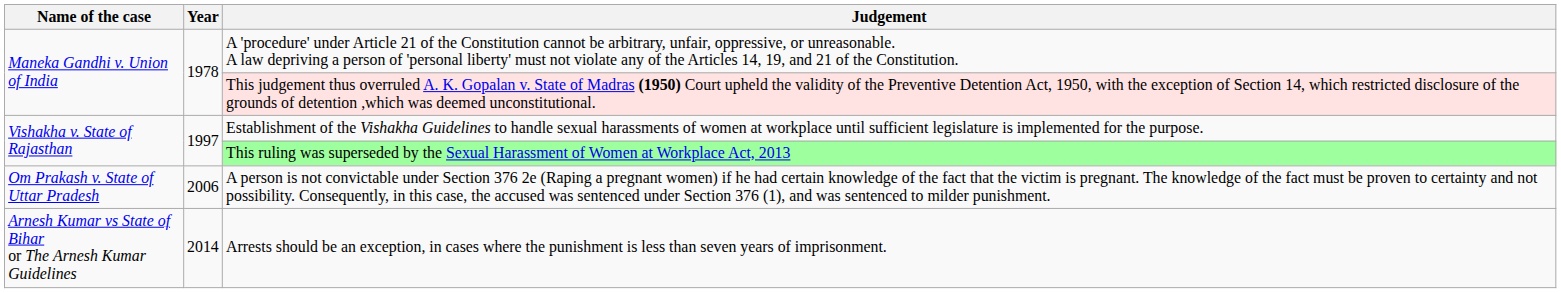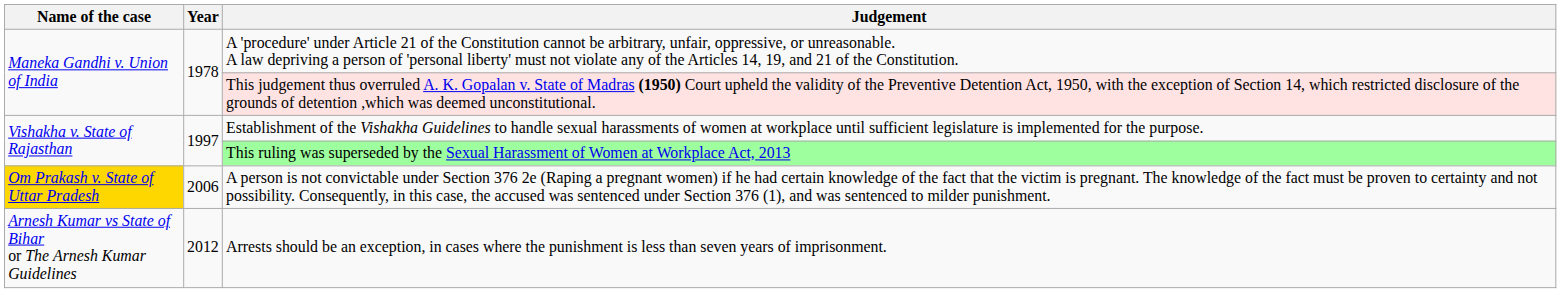(81, 187) no background -> (81, 187) gold background
(203, 247) 2014 -> (203, 247) 2012
